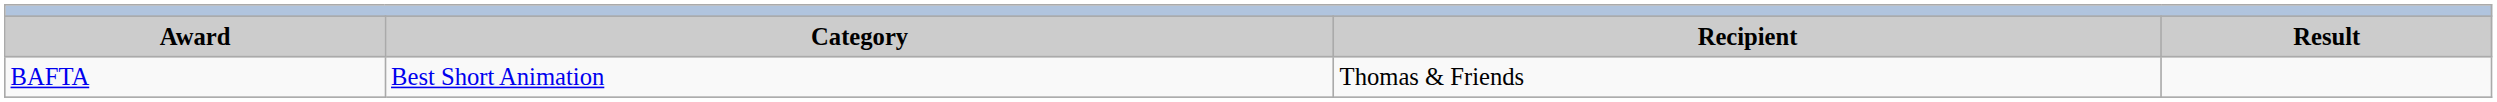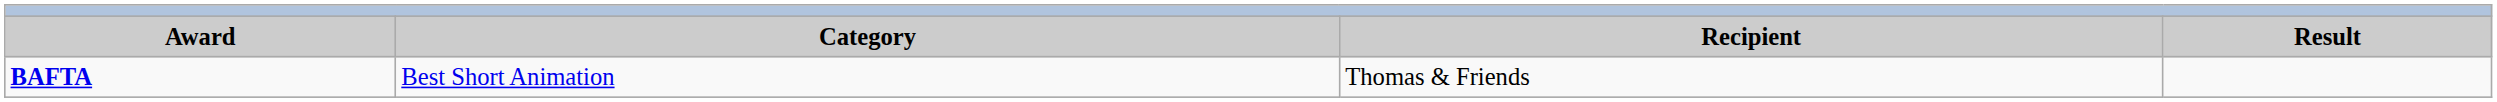(50, 77) normal -> (51, 77) bold
